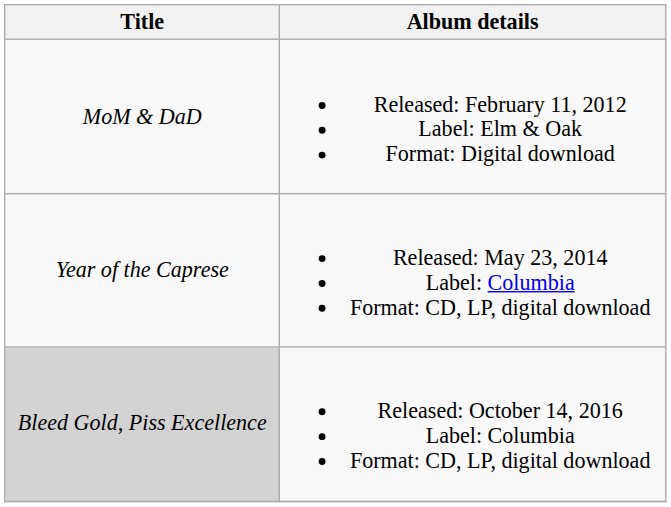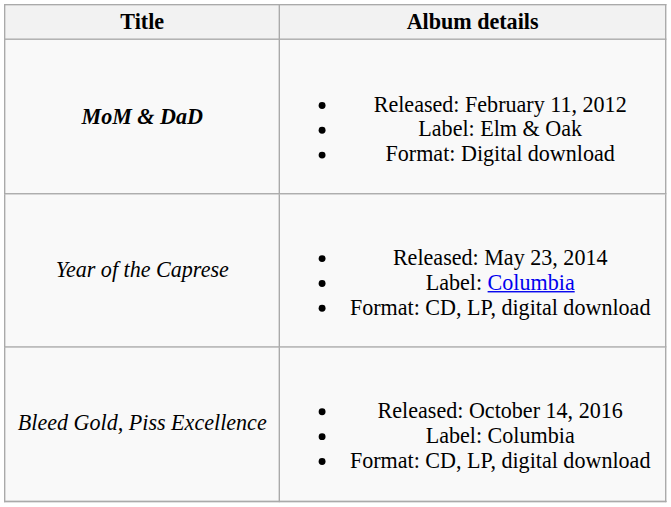(142, 116) normal -> (142, 116) bold
(142, 423) lightgrey background -> (142, 423) no background
